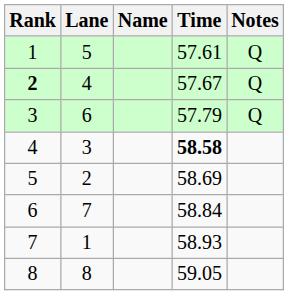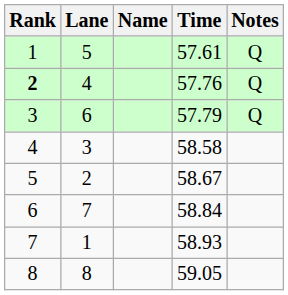(199, 83) 57.67 -> (199, 83) 57.76
(199, 147) bold -> (199, 147) normal
(199, 178) 58.69 -> (199, 178) 58.67
